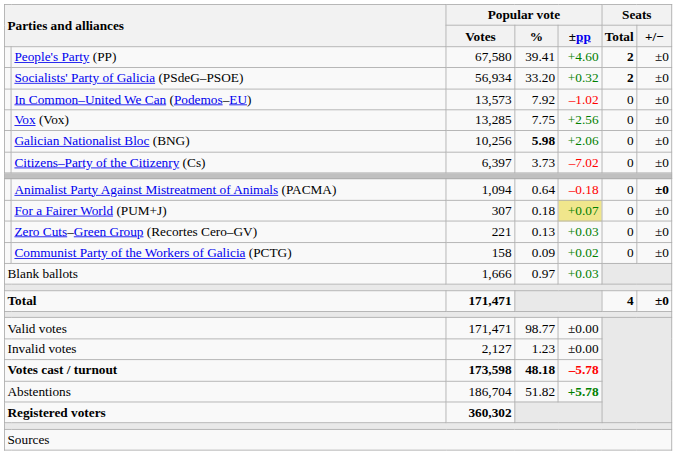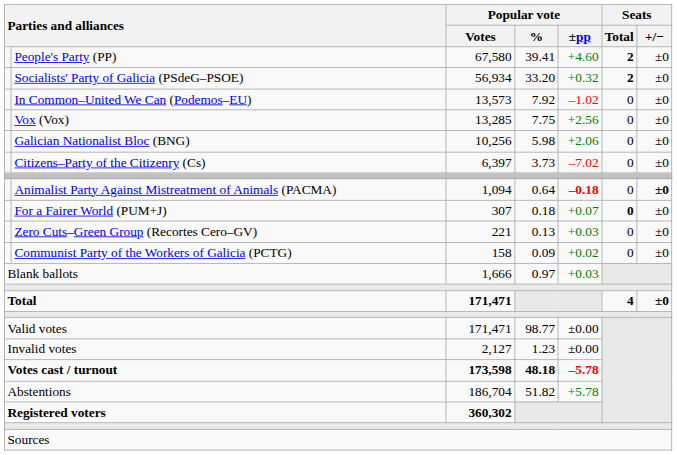(543, 141) bold -> (543, 141) normal
(584, 189) normal -> (584, 189) bold
(583, 210) khaki background -> (583, 210) no background
(630, 210) normal -> (630, 210) bold
(583, 391) bold -> (583, 391) normal
